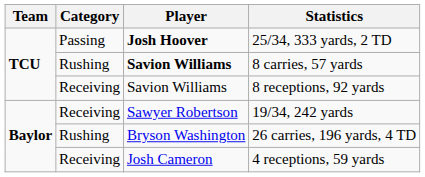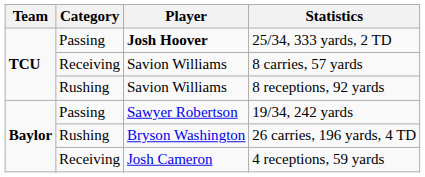(84, 64) Rushing -> (90, 64) Receiving
(179, 64) bold -> (177, 64) normal
(90, 88) Receiving -> (84, 88) Rushing
(90, 111) Receiving -> (82, 111) Passing
